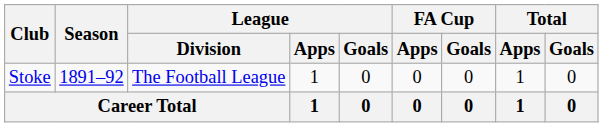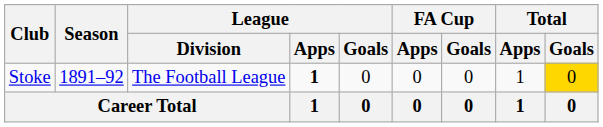(314, 77) normal -> (314, 77) bold
(572, 77) no background -> (572, 77) gold background
